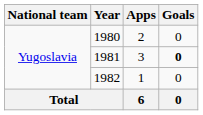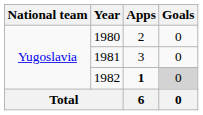(178, 57) bold -> (178, 57) normal
(141, 78) normal -> (141, 78) bold
(178, 78) no background -> (178, 78) lightgrey background
